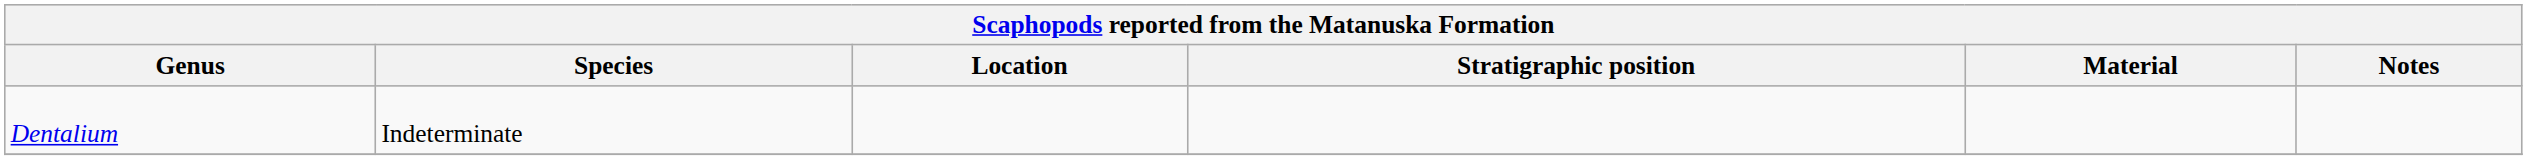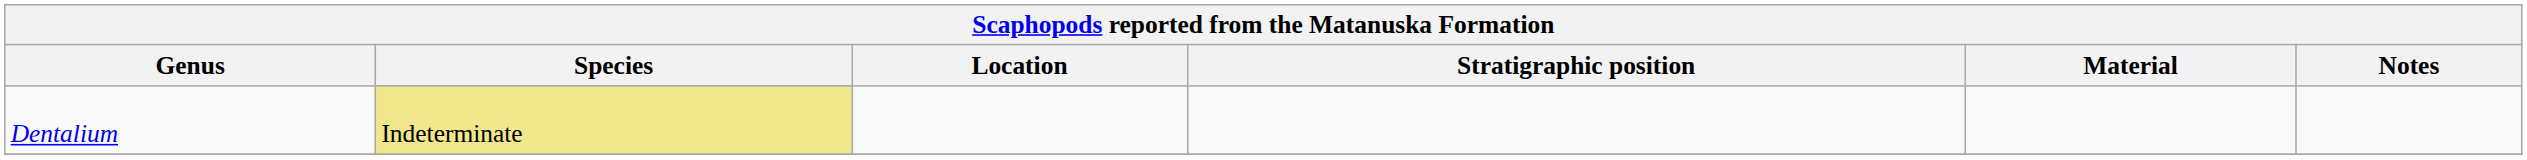(452, 133) no background -> (452, 133) khaki background
